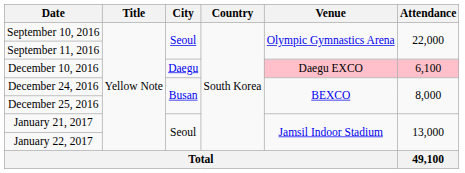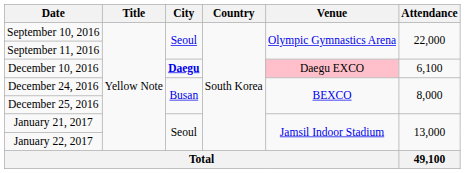(183, 68) normal -> (184, 68) bold
(428, 68) pink background -> (429, 68) no background
